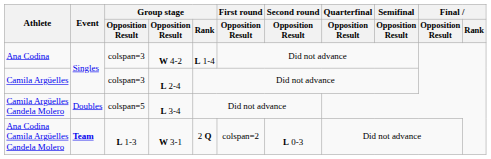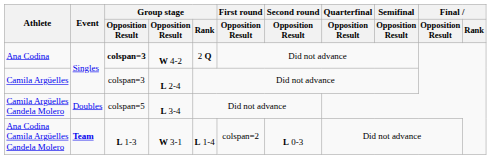(126, 56) normal -> (126, 56) bold
(205, 61) L 1-4 -> (205, 56) 2 Q
(205, 137) 2 Q -> (205, 142) L 1-4
